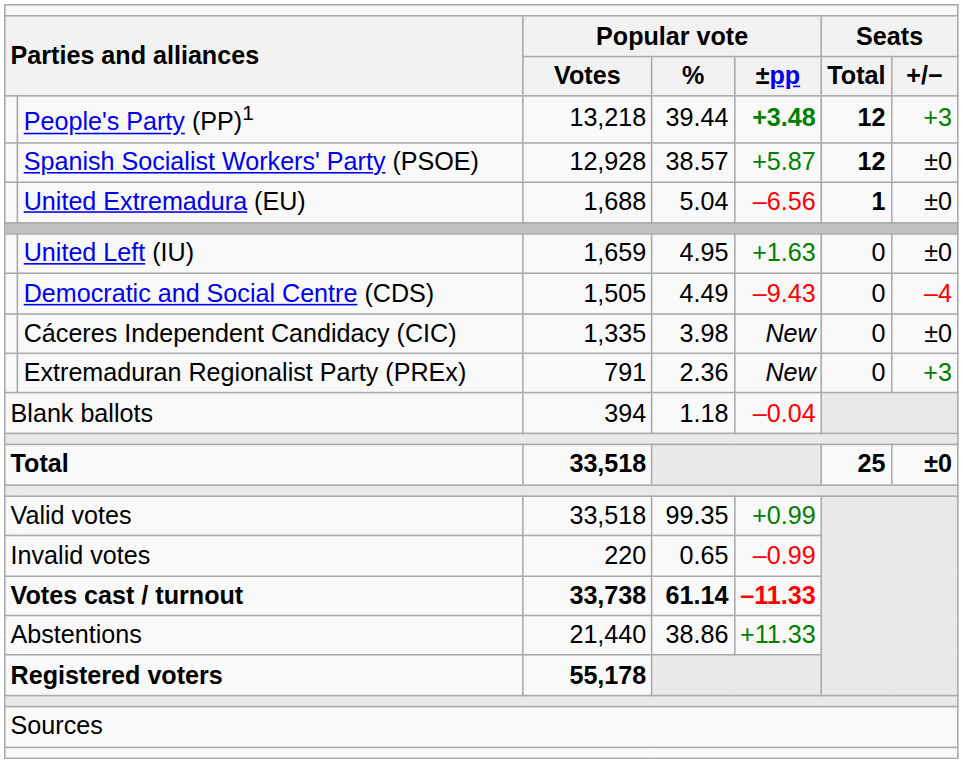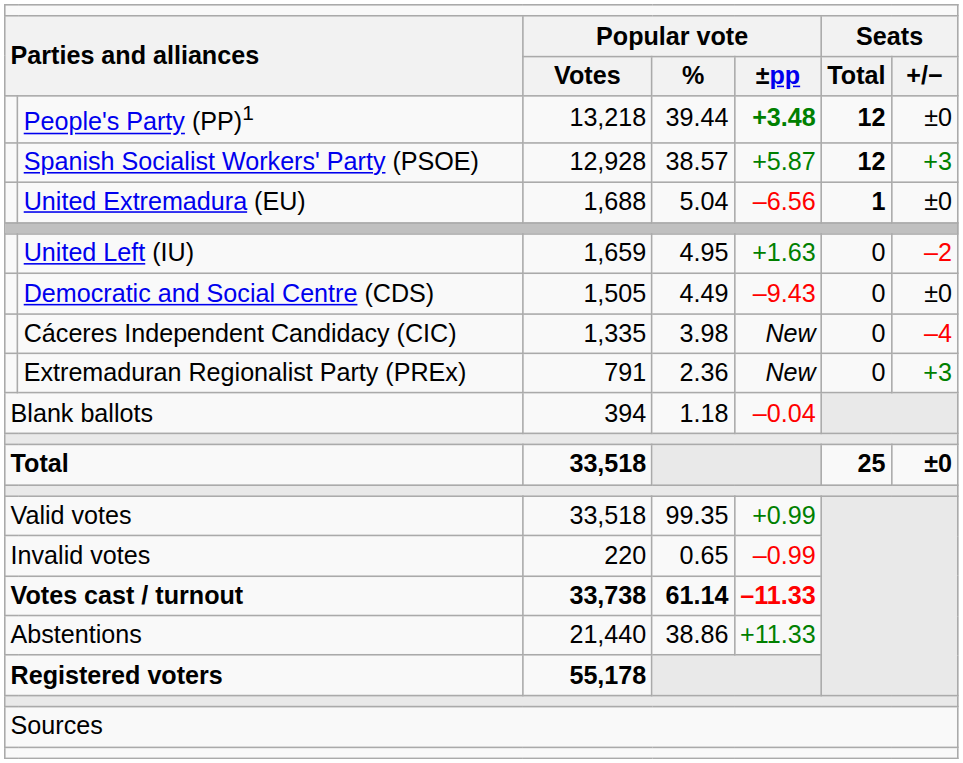(938, 119) +3 -> (938, 119) ±0
(938, 162) ±0 -> (938, 162) +3
(938, 253) ±0 -> (938, 253) –2
(938, 293) –4 -> (938, 293) ±0
(938, 333) ±0 -> (938, 333) –4
